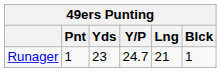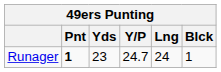(68, 57) normal -> (68, 57) bold
(162, 57) 21 -> (162, 57) 24
